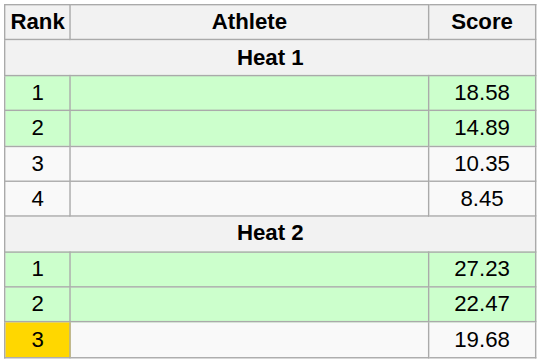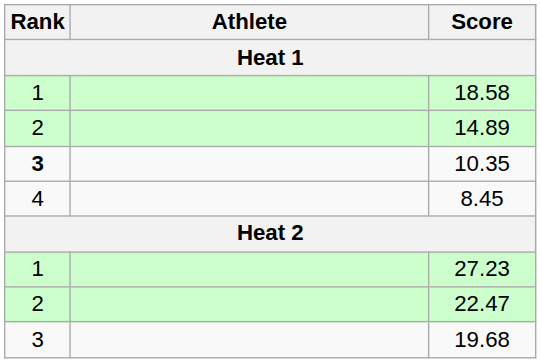(38, 163) normal -> (38, 163) bold
(38, 339) gold background -> (38, 339) no background
